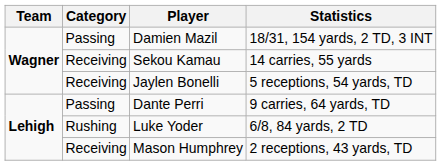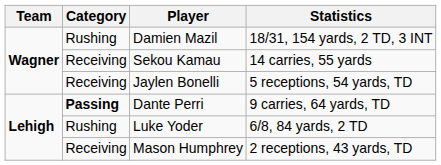(90, 38) Passing -> (91, 38) Rushing
(90, 104) normal -> (92, 104) bold
